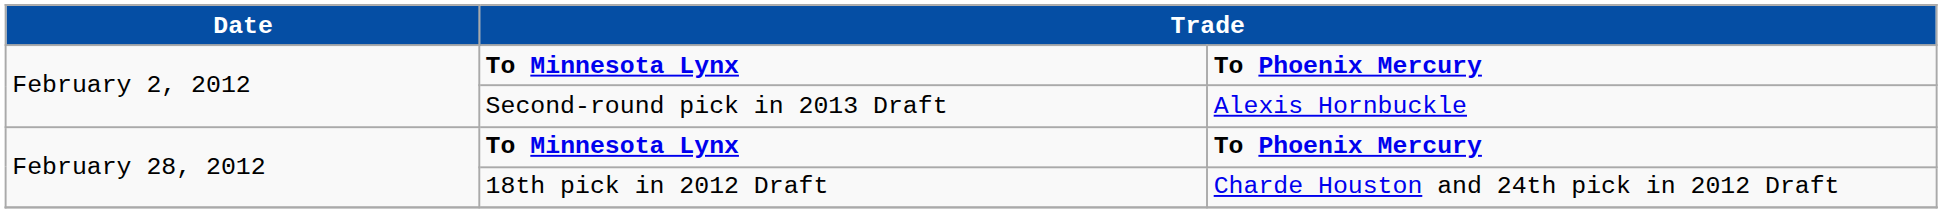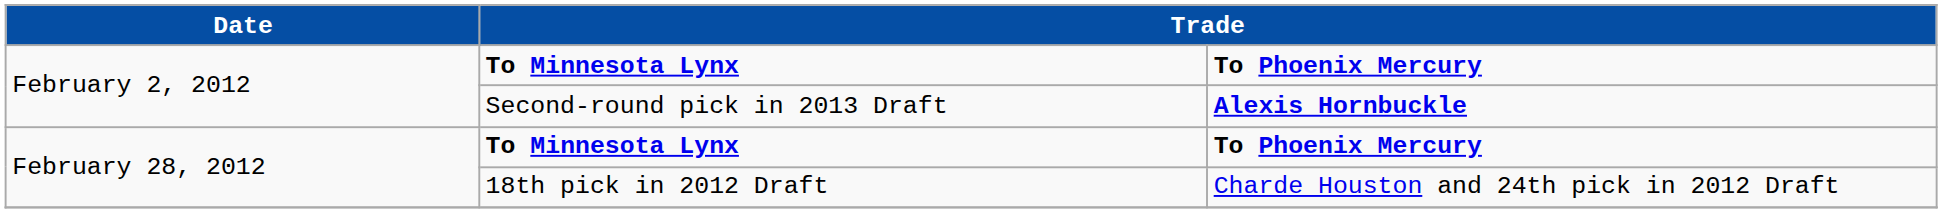(1340, 106) normal -> (1340, 106) bold
